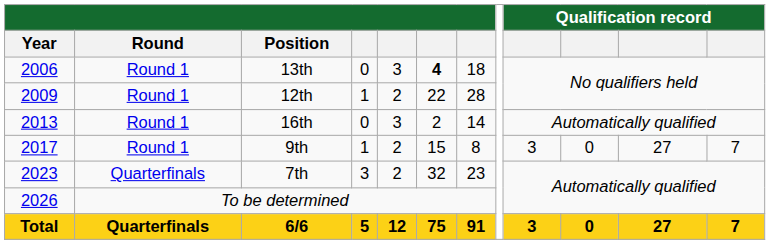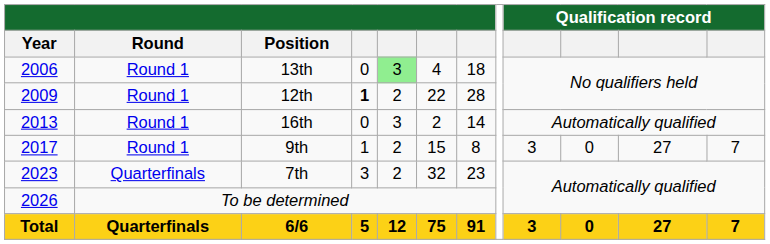(397, 69) no background -> (397, 69) lightgreen background
(437, 69) bold -> (437, 69) normal
(365, 95) normal -> (365, 95) bold
